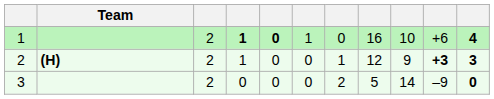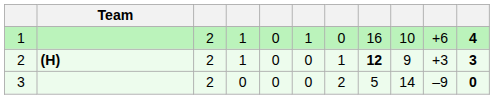(243, 37) bold -> (243, 37) normal
(276, 37) bold -> (276, 37) normal
(374, 60) normal -> (374, 60) bold
(440, 60) bold -> (440, 60) normal
